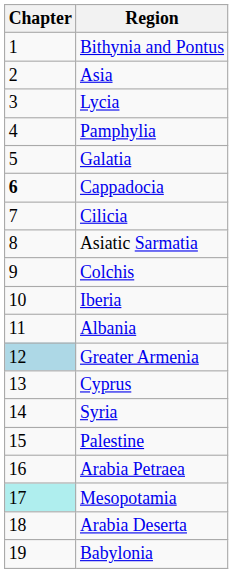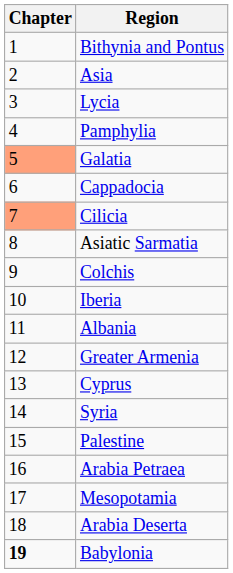(13, 159) no background -> (13, 159) lightsalmon background
(13, 187) bold -> (13, 187) normal
(13, 215) no background -> (13, 215) lightsalmon background
(18, 356) lightblue background -> (18, 356) no background
(18, 497) paleturquoise background -> (18, 497) no background
(18, 553) normal -> (18, 553) bold
